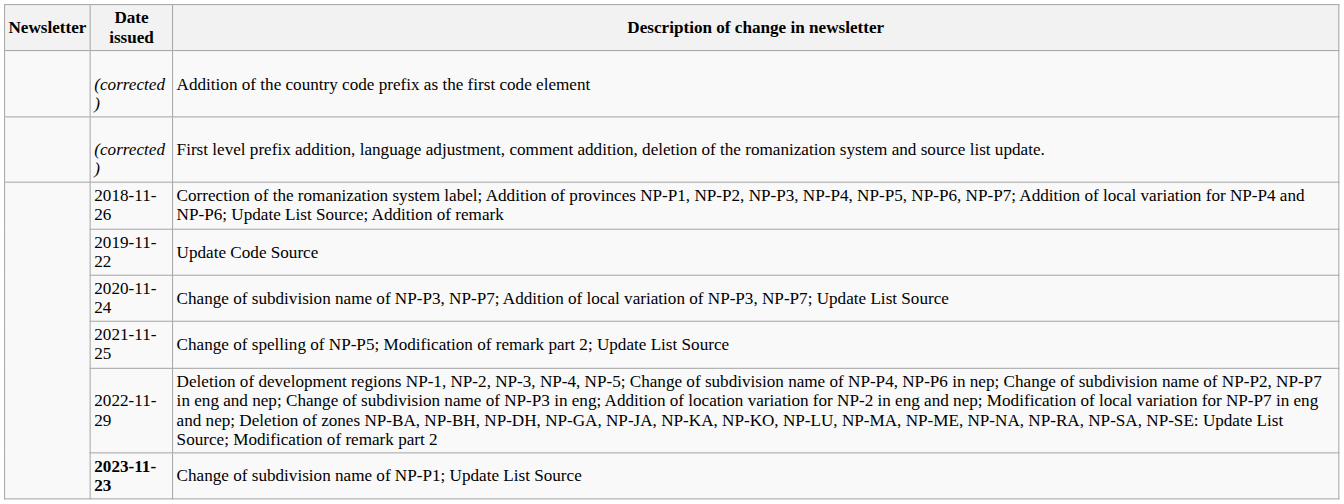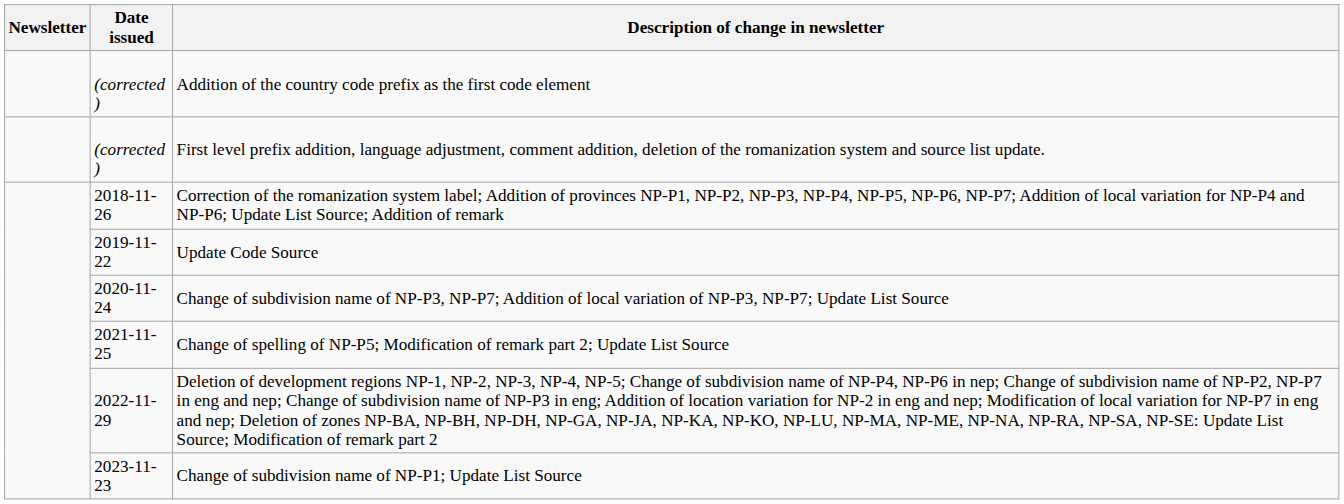(125, 476) bold -> (125, 476) normal
